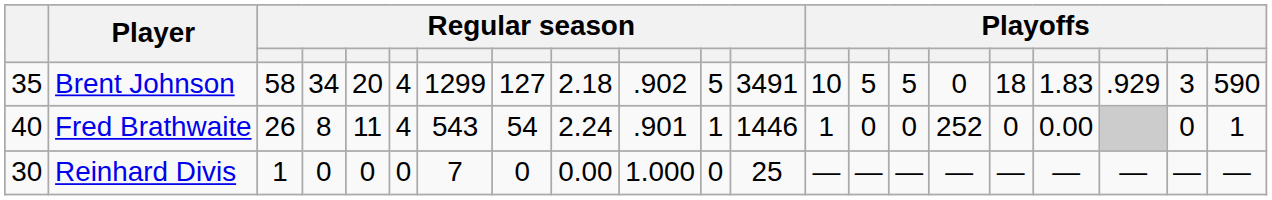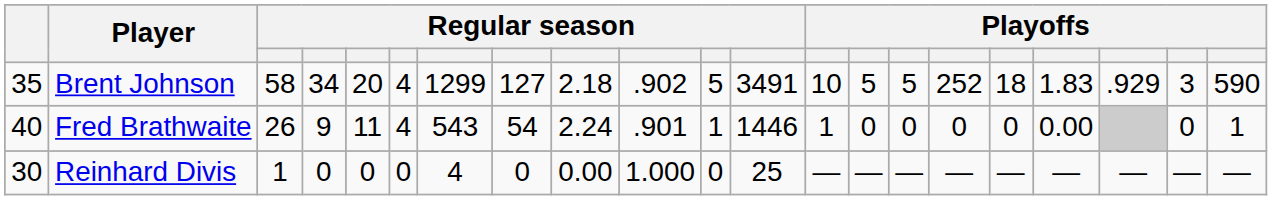(959, 83) 0 -> (959, 83) 252
(324, 127) 8 -> (324, 127) 9
(959, 127) 252 -> (959, 127) 0
(455, 171) 7 -> (455, 171) 4
